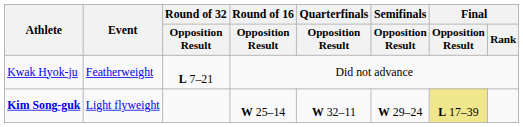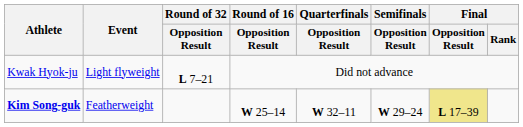(120, 72) Featherweight -> (123, 72) Light flyweight
(123, 106) Light flyweight -> (120, 106) Featherweight
